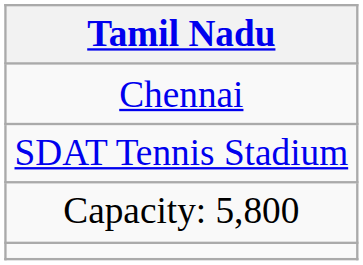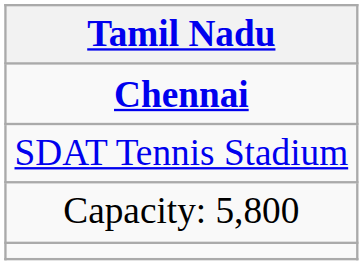(181, 93) normal -> (181, 93) bold
